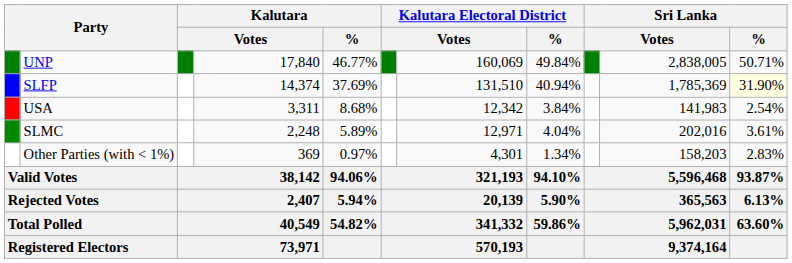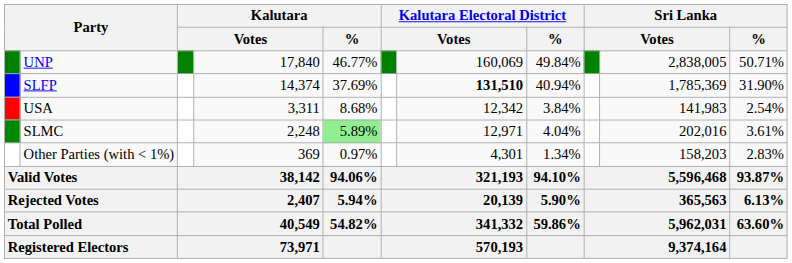(499, 85) normal -> (499, 85) bold
(762, 85) lightyellow background -> (762, 85) no background
(359, 131) no background -> (359, 131) lightgreen background
